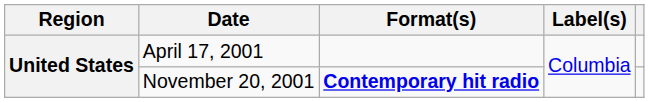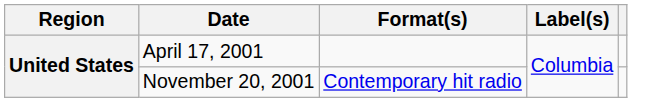(431, 81) bold -> (423, 81) normal
